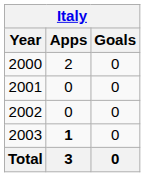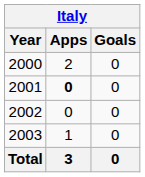(68, 87) normal -> (68, 87) bold
(68, 135) bold -> (68, 135) normal
